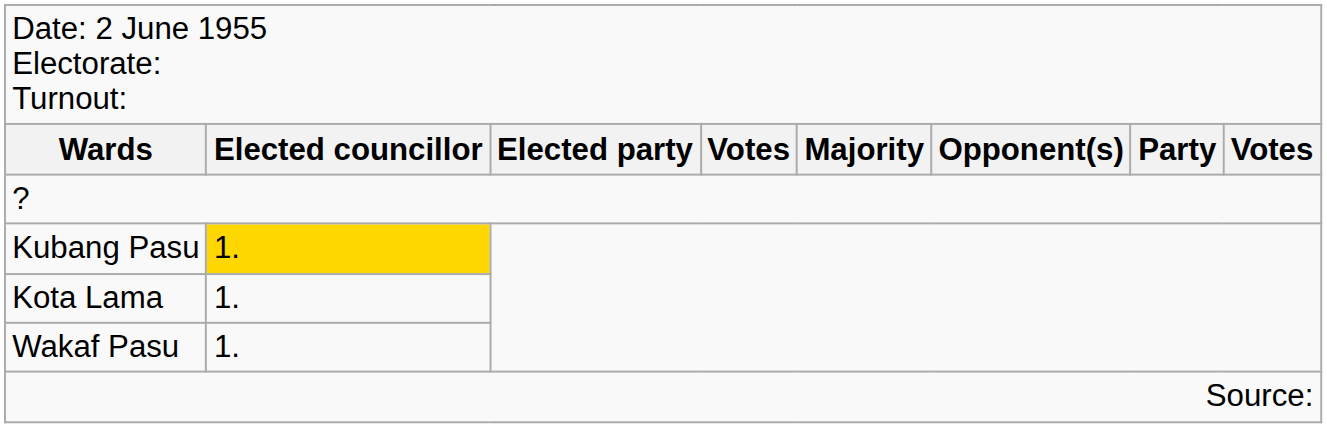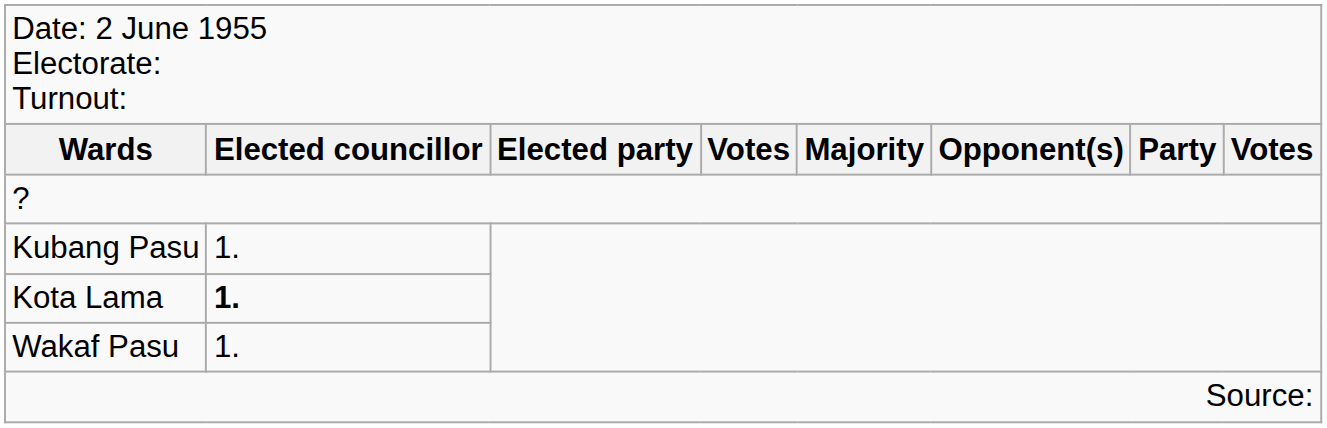(227, 247) gold background -> (227, 247) no background
(227, 297) normal -> (227, 297) bold
